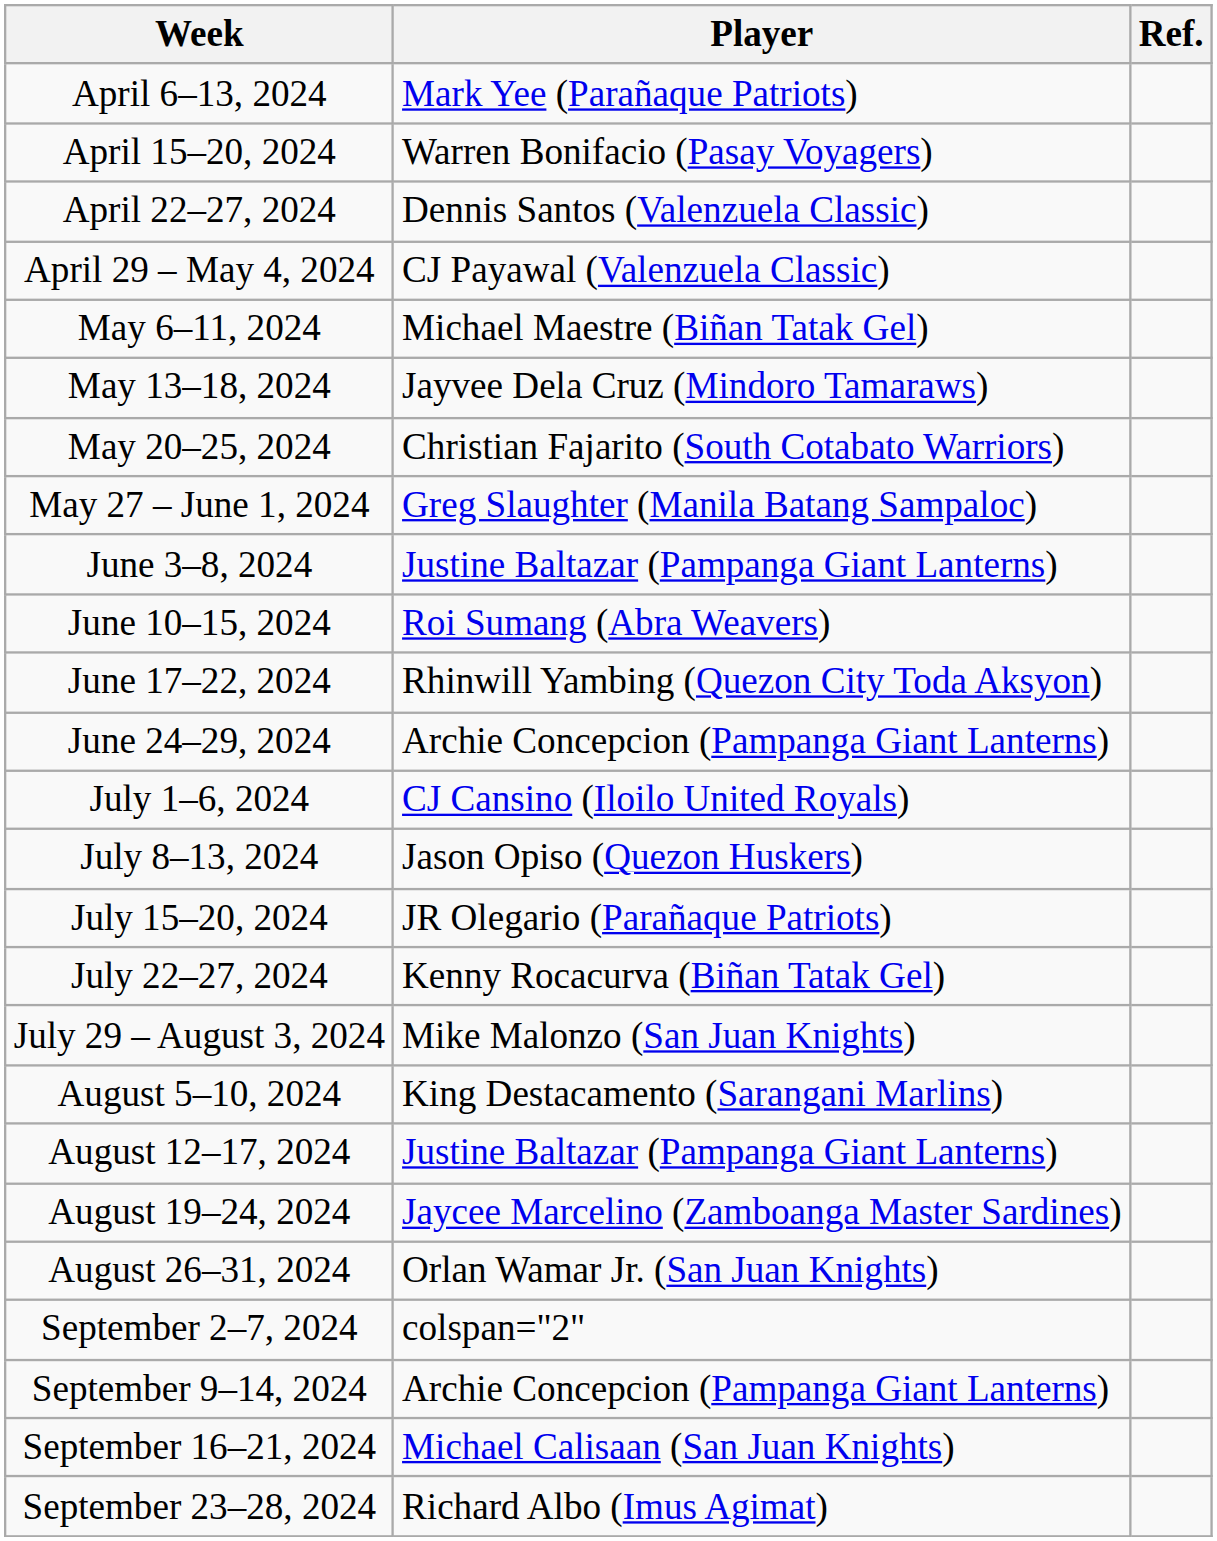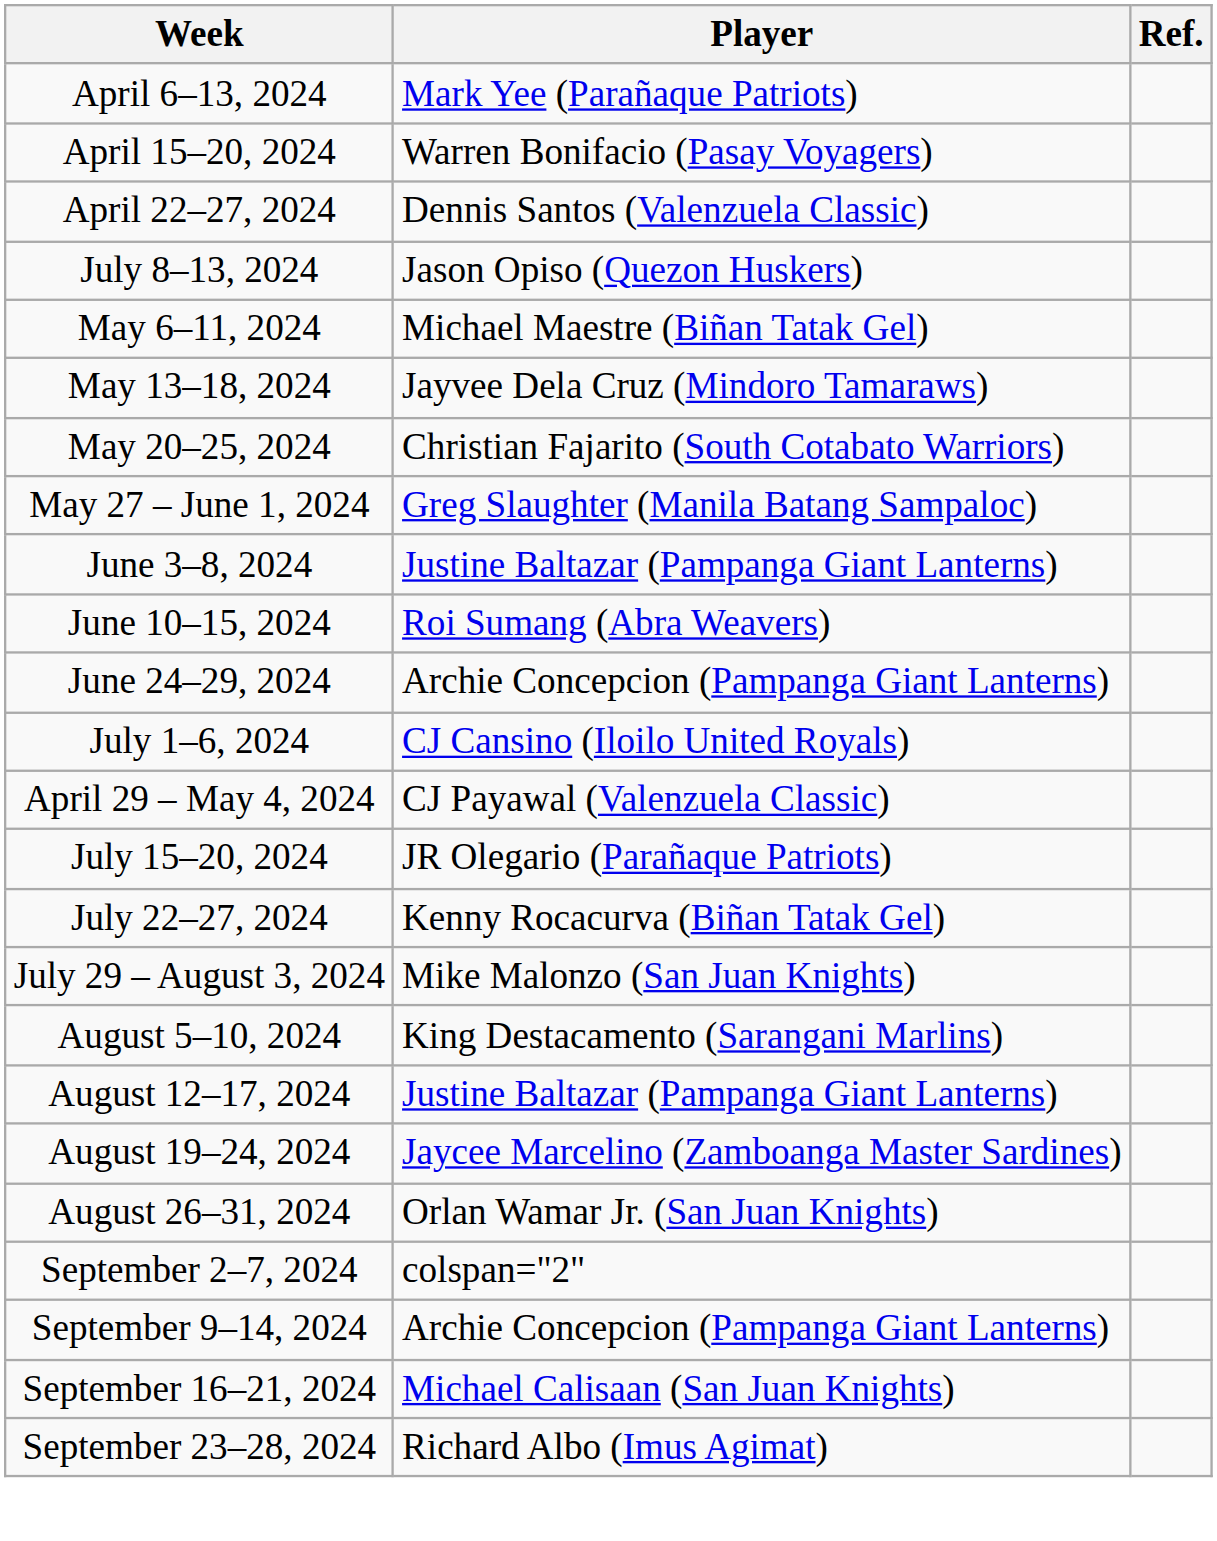rows swapped: (199, 269) <-> (199, 858)
- row: (199, 681)
